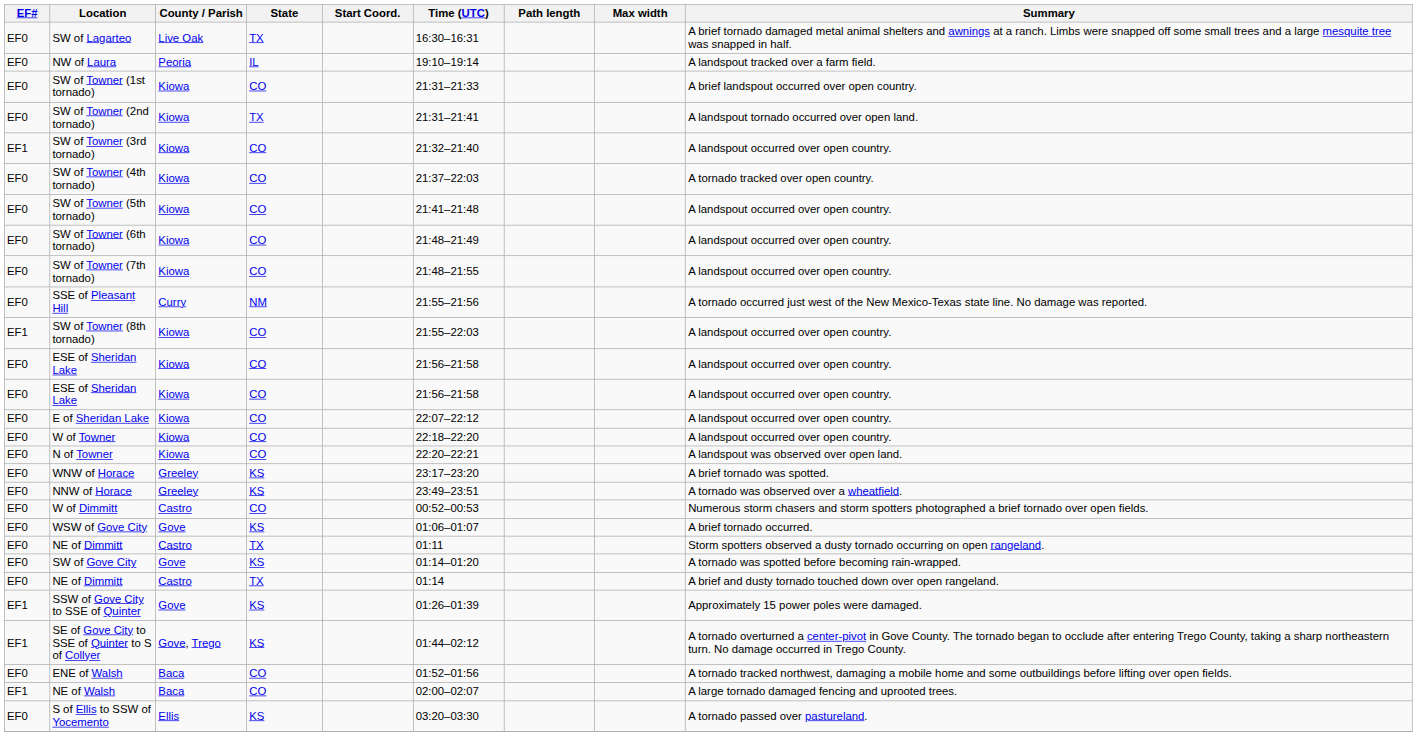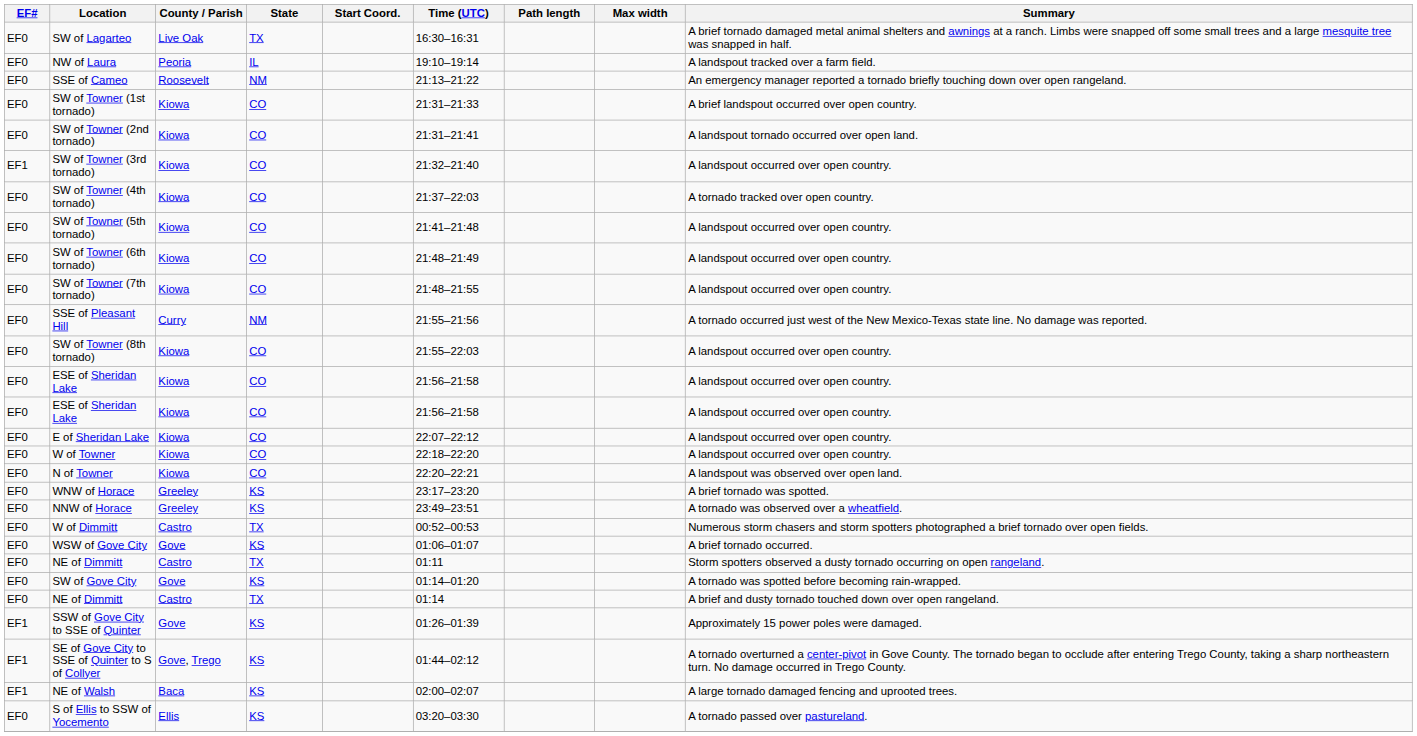+ row: (90, 80)
(256, 117) TX -> (258, 135) CO
(17, 333) EF1 -> (17, 351) EF0
(258, 509) CO -> (256, 527) TX
- row: (88, 673)
(258, 691) CO -> (257, 691) KS
